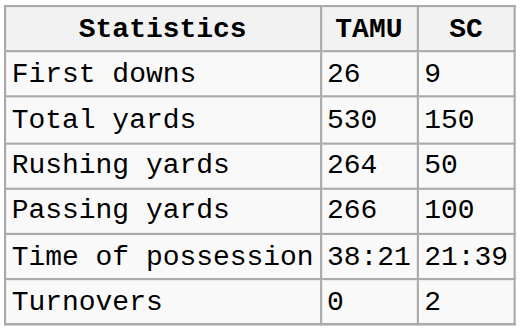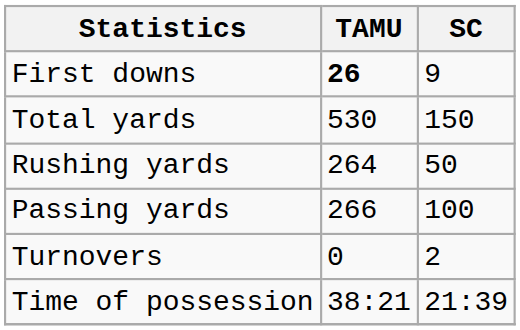(344, 74) normal -> (344, 74) bold
rows swapped: (87, 302) <-> (163, 257)
